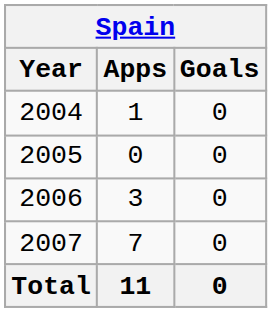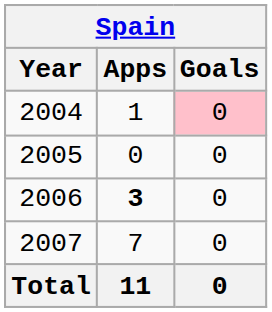(220, 113) no background -> (220, 113) pink background
(135, 200) normal -> (135, 200) bold
